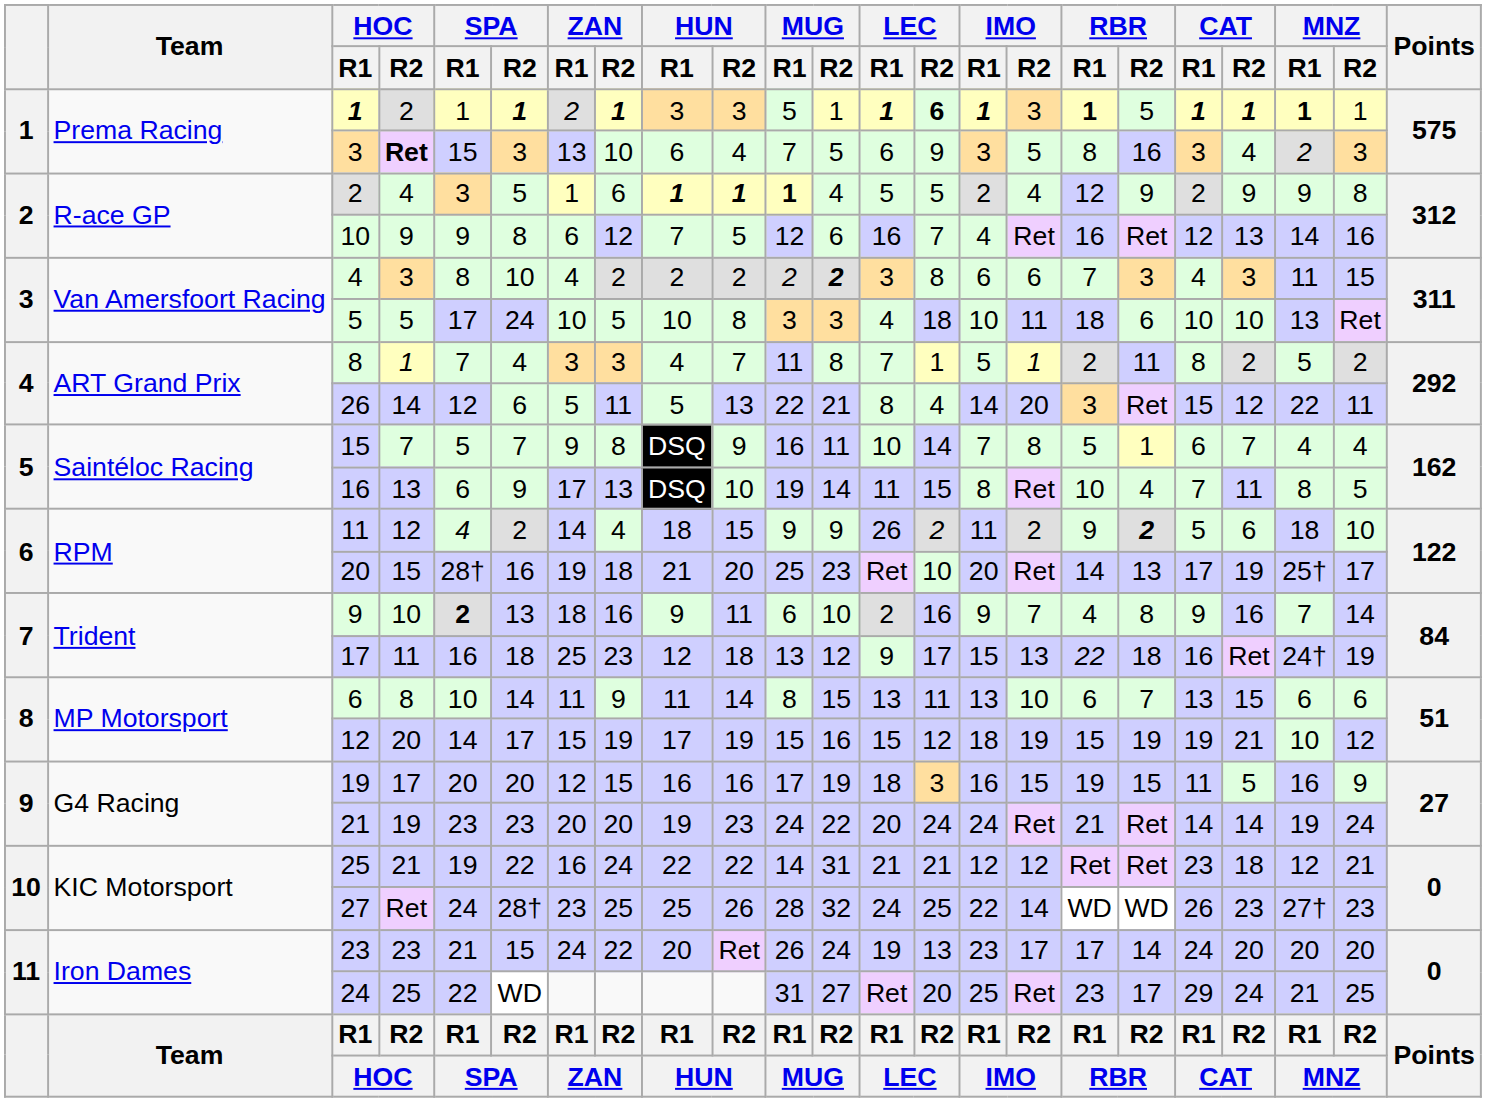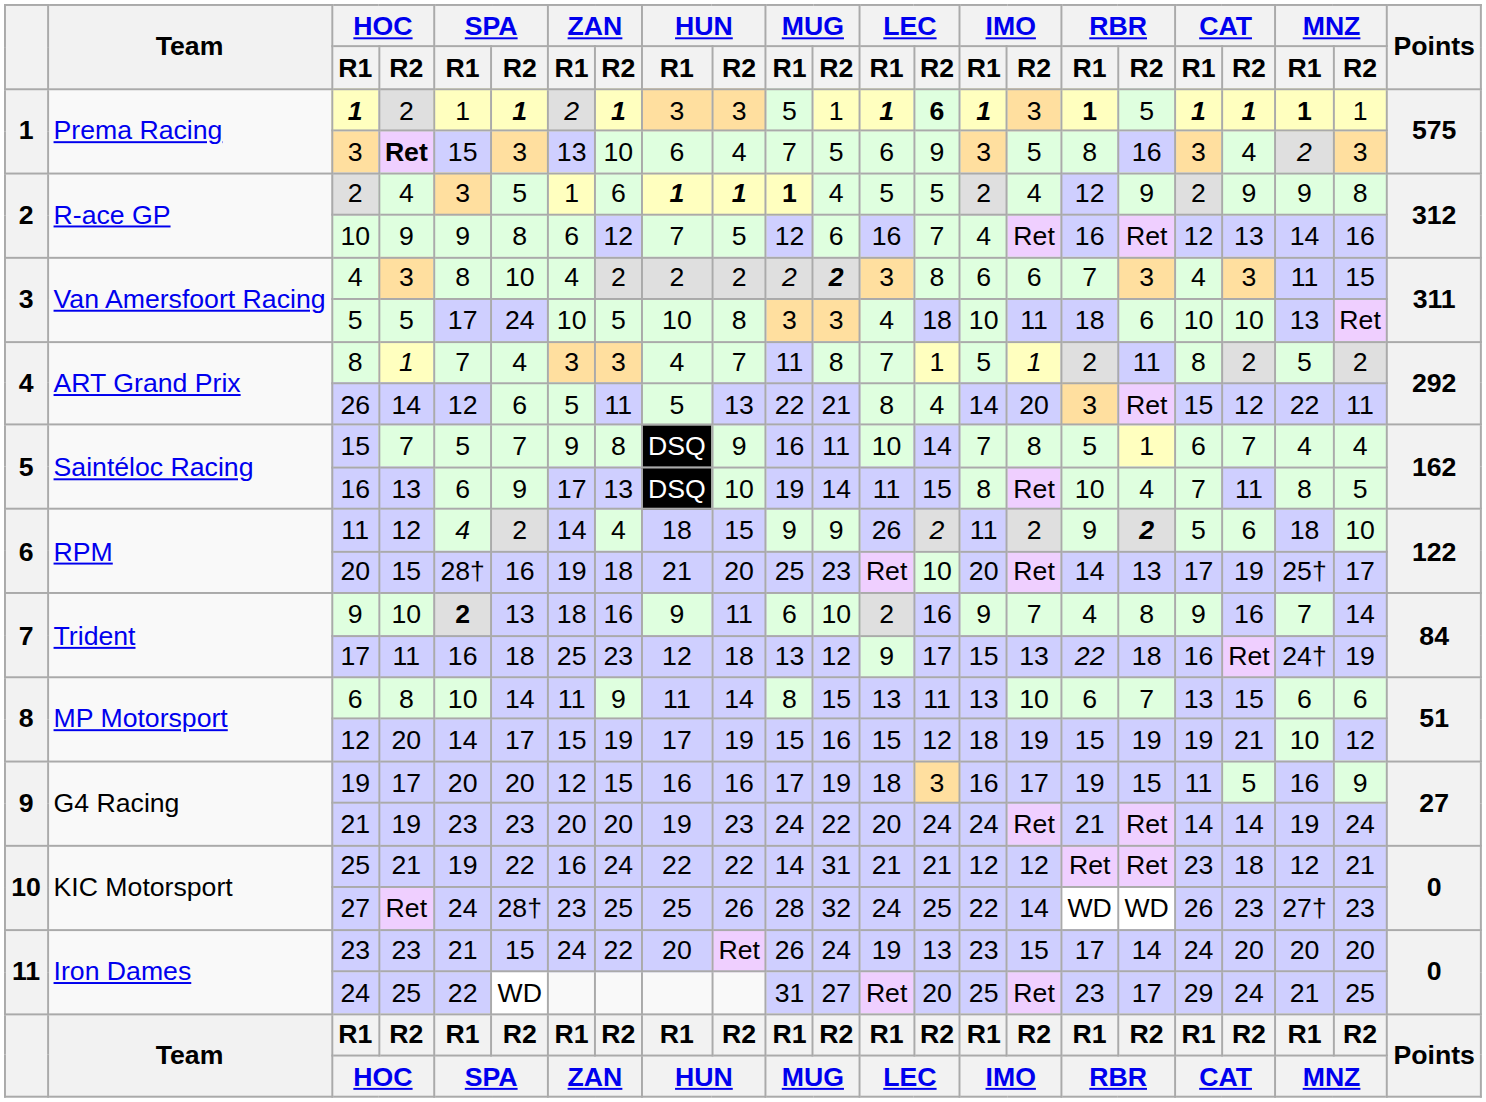(1034, 782) 15 -> (1034, 782) 17
(1034, 950) 17 -> (1034, 950) 15
